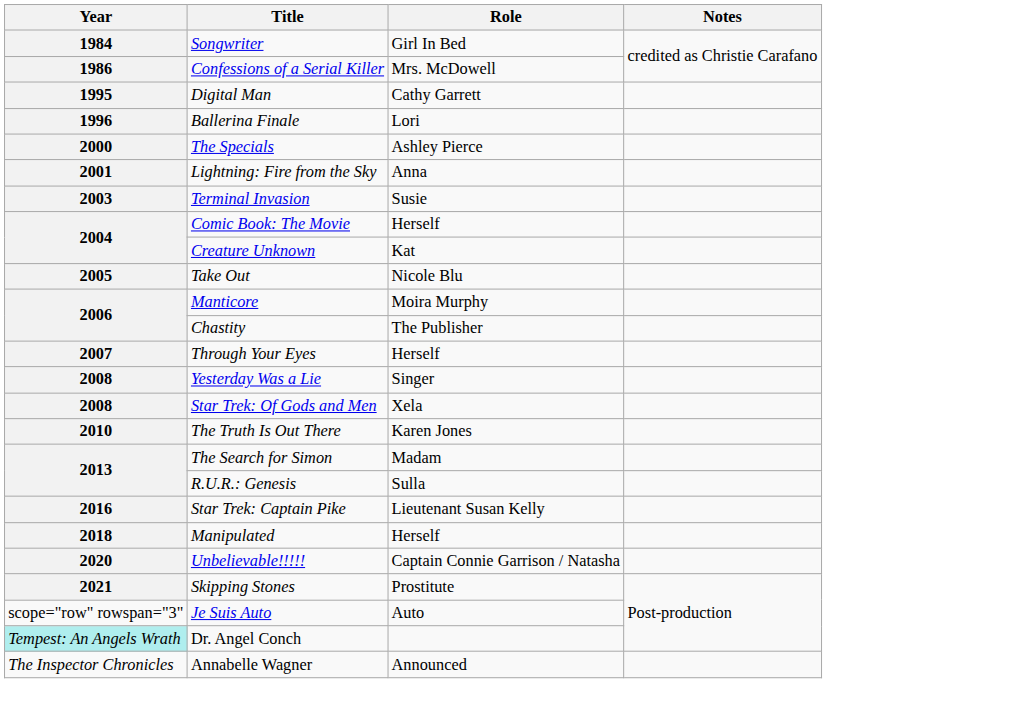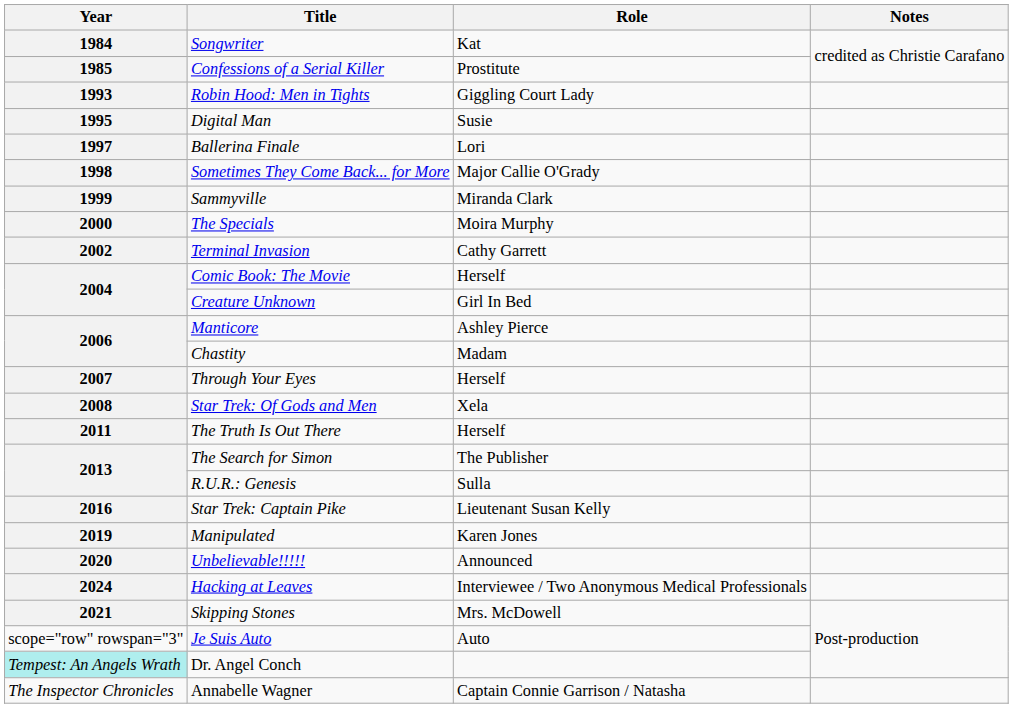(429, 43) Girl In Bed -> (469, 43) Kat
(96, 69) 1986 -> (96, 69) 1985
(444, 69) Mrs. McDowell -> (488, 69) Prostitute
+ row: (280, 95)
(436, 95) Cathy Garrett -> (475, 120) Susie
(96, 120) 1996 -> (96, 146) 1997
+ row: (320, 172)
+ row: (229, 198)
(437, 146) Ashley Pierce -> (505, 224) Moira Murphy
- row: (284, 172)
(96, 198) 2003 -> (96, 250) 2002
(409, 198) Susie -> (502, 250) Cathy Garrett
(403, 250) Kat -> (494, 302) Girl In Bed
- row: (220, 276)
(440, 302) Moira Murphy -> (503, 328) Ashley Pierce
(437, 328) The Publisher -> (482, 353) Madam
- row: (256, 379)
(96, 431) 2010 -> (96, 431) 2011
(432, 431) Karen Jones -> (481, 431) Herself
(417, 457) Madam -> (503, 457) The Publisher
(96, 535) 2018 -> (96, 535) 2019
(416, 535) Herself -> (497, 535) Karen Jones
(506, 560) Captain Connie Garrison / Natasha -> (495, 560) Announced
+ row: (252, 586)
(423, 586) Prostitute -> (509, 612) Mrs. McDowell
(429, 664) Announced -> (571, 690) Captain Connie Garrison / Natasha
